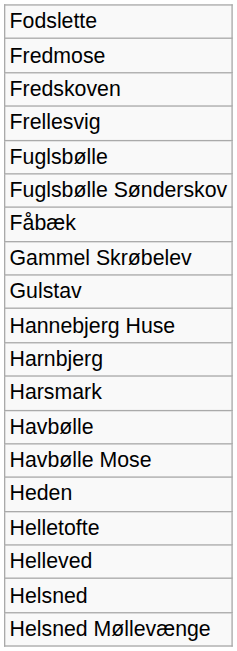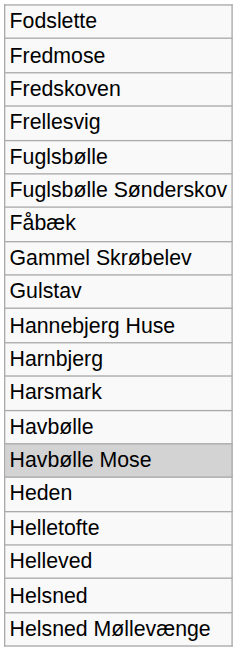(81, 460) no background -> (81, 460) lightgrey background
